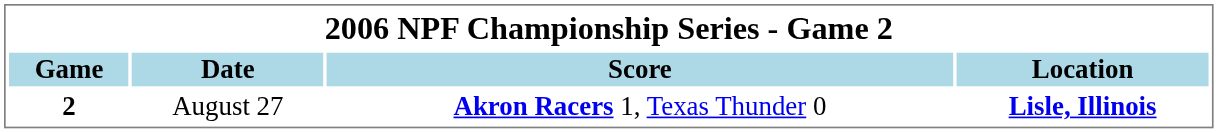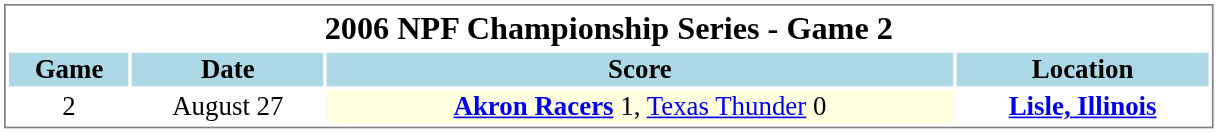(69, 106) bold -> (69, 106) normal
(640, 106) no background -> (640, 106) lightyellow background
